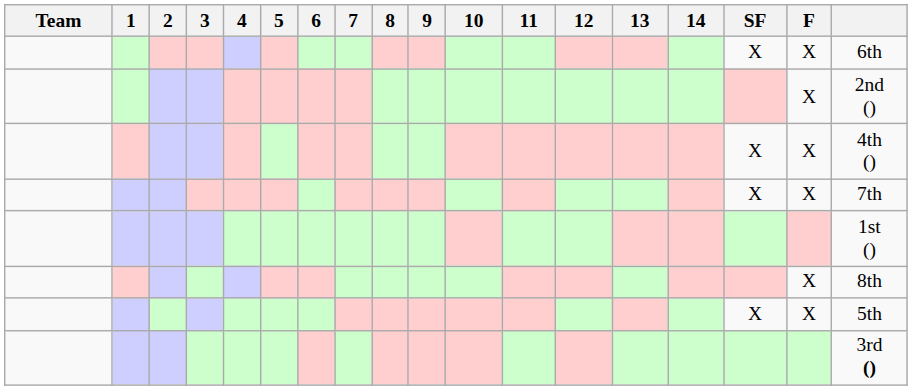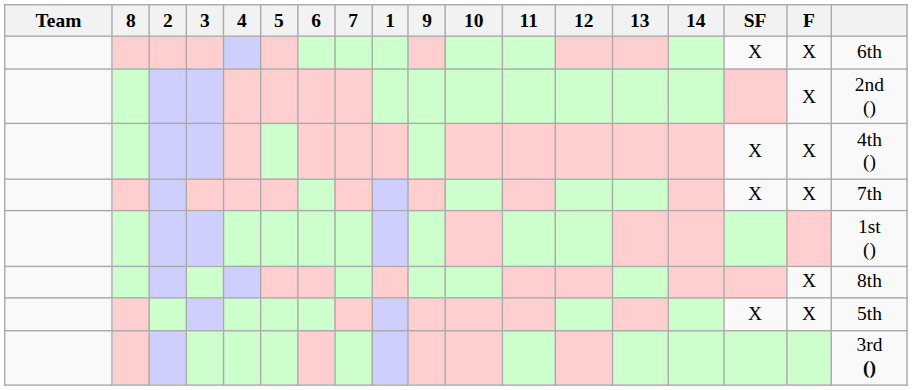columns swapped: (131, 20) <-> (390, 20)
